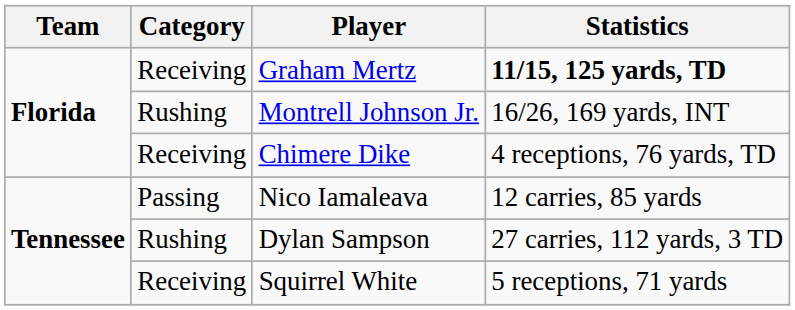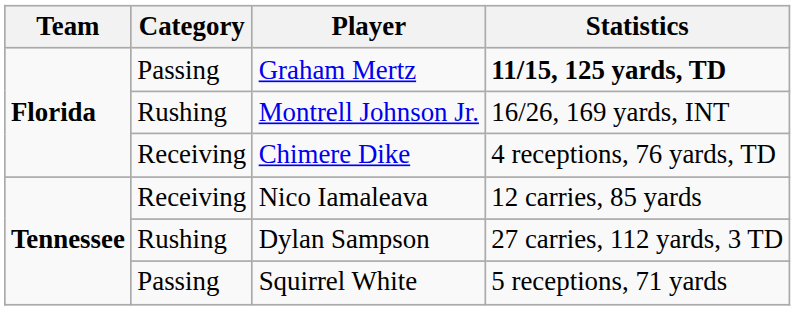(192, 69) Receiving -> (178, 69) Passing
(178, 197) Passing -> (192, 197) Receiving
(192, 282) Receiving -> (178, 282) Passing
